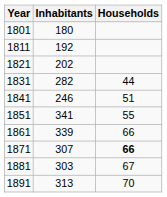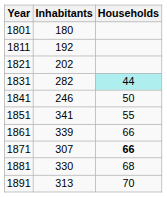(128, 81) no background -> (128, 81) paleturquoise background
(128, 98) 51 -> (128, 98) 50
(64, 166) 303 -> (64, 166) 330
(128, 166) 67 -> (128, 166) 68
